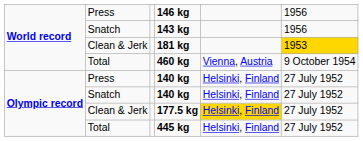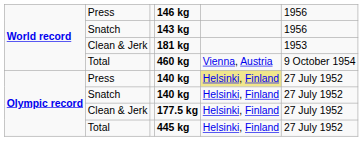(295, 45) gold background -> (295, 45) no background
(241, 78) no background -> (241, 78) khaki background
(241, 111) gold background -> (241, 111) no background
